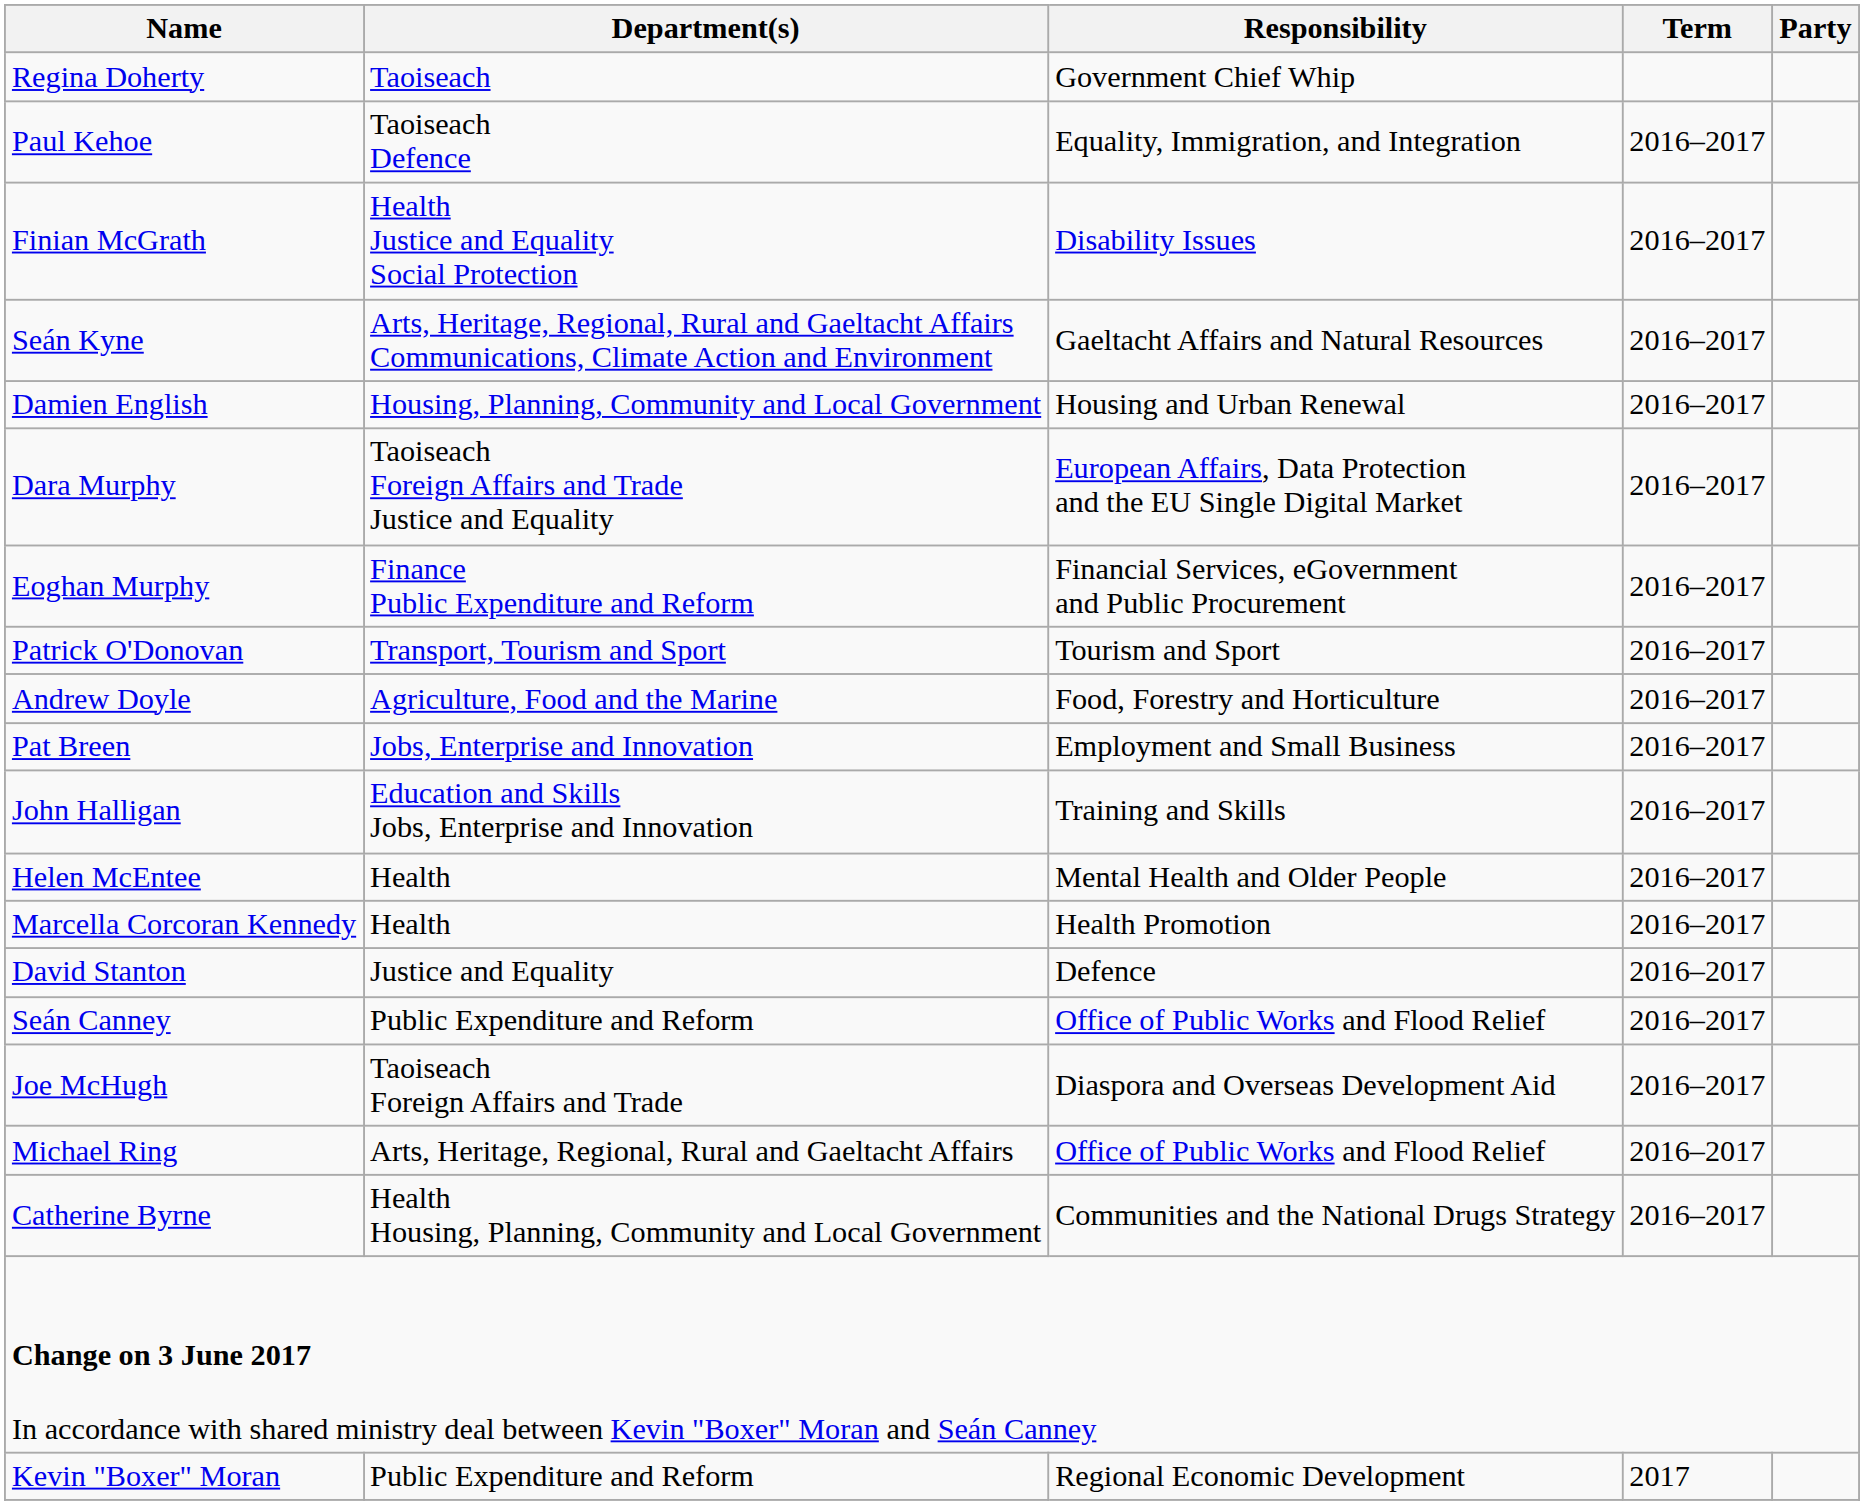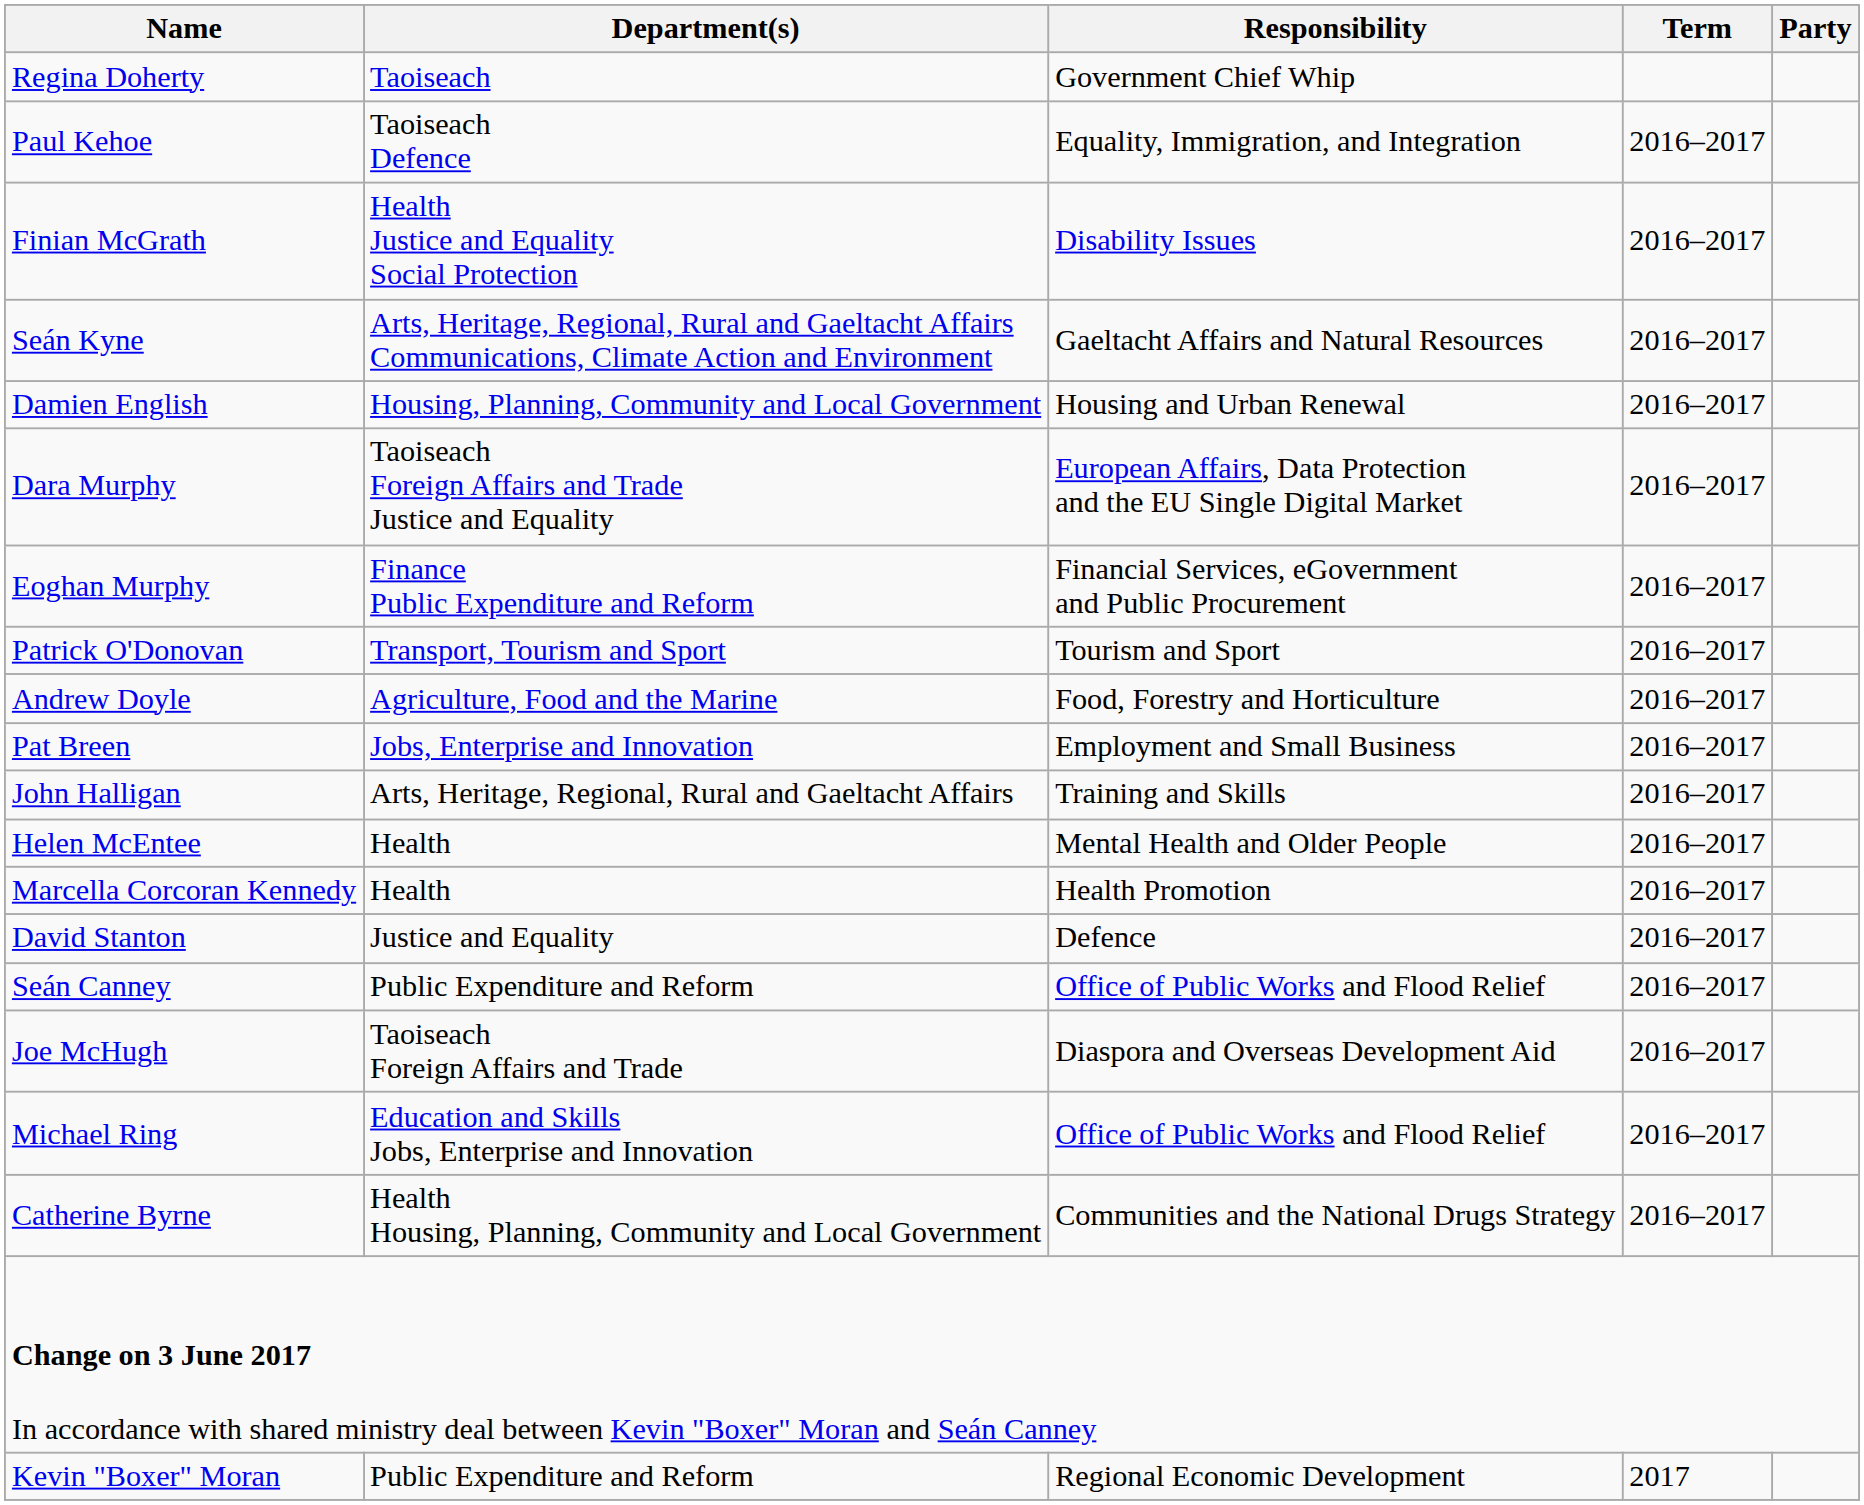(562, 811) Education and Skills Jobs, Enterprise and Innovation -> (692, 794) Arts, Heritage, Regional, Rural and Gaeltacht Affairs
(692, 1149) Arts, Heritage, Regional, Rural and Gaeltacht Affairs -> (562, 1132) Education and Skills Jobs, Enterprise and Innovation
